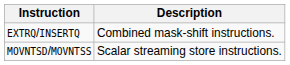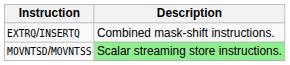(189, 51) no background -> (189, 51) lightgreen background
